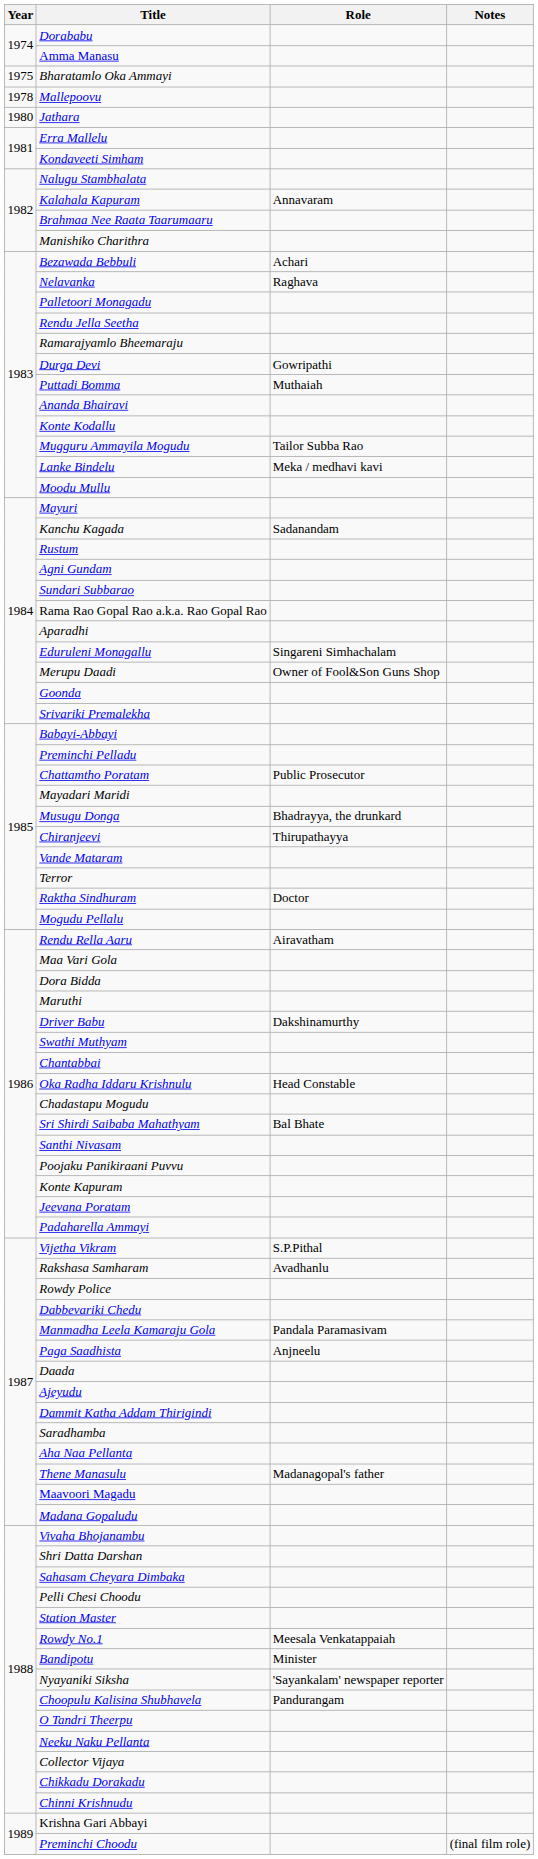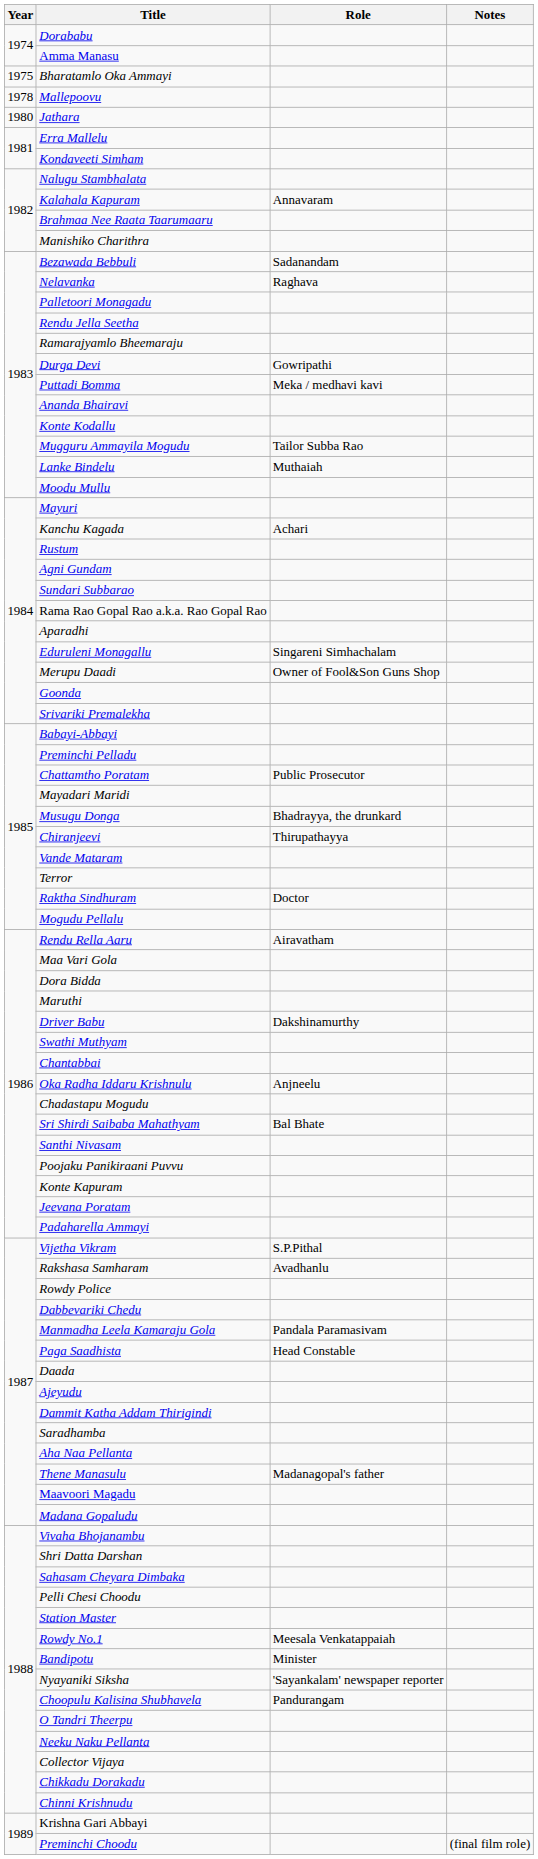(290, 261) Achari -> (306, 261) Sadanandam
(298, 384) Muthaiah -> (328, 384) Meka / medhavi kavi
(328, 466) Meka / medhavi kavi -> (298, 466) Muthaiah
(306, 528) Sadanandam -> (290, 528) Achari
(314, 1083) Head Constable -> (296, 1083) Anjneelu
(296, 1350) Anjneelu -> (314, 1350) Head Constable
